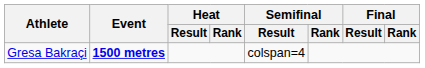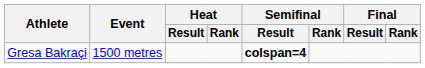(129, 53) bold -> (127, 53) normal
(276, 53) normal -> (275, 53) bold
